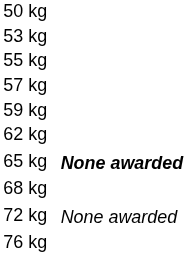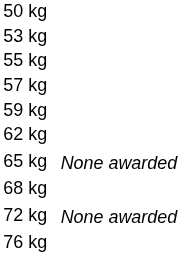(122, 163) bold -> (119, 163) normal
